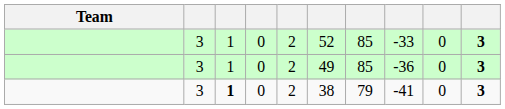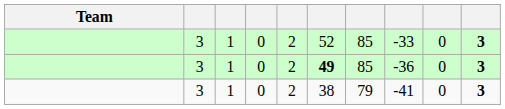(326, 66) normal -> (326, 66) bold
(230, 91) bold -> (230, 91) normal
